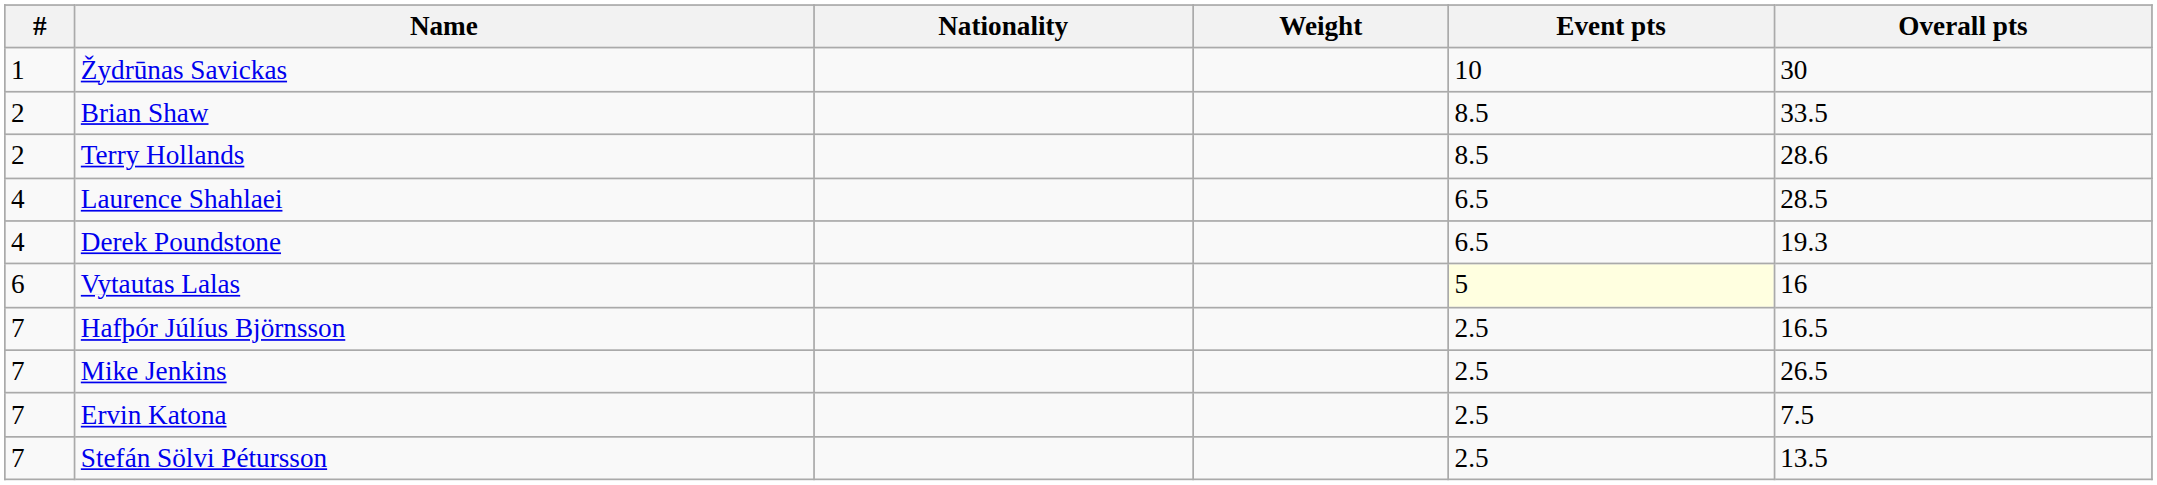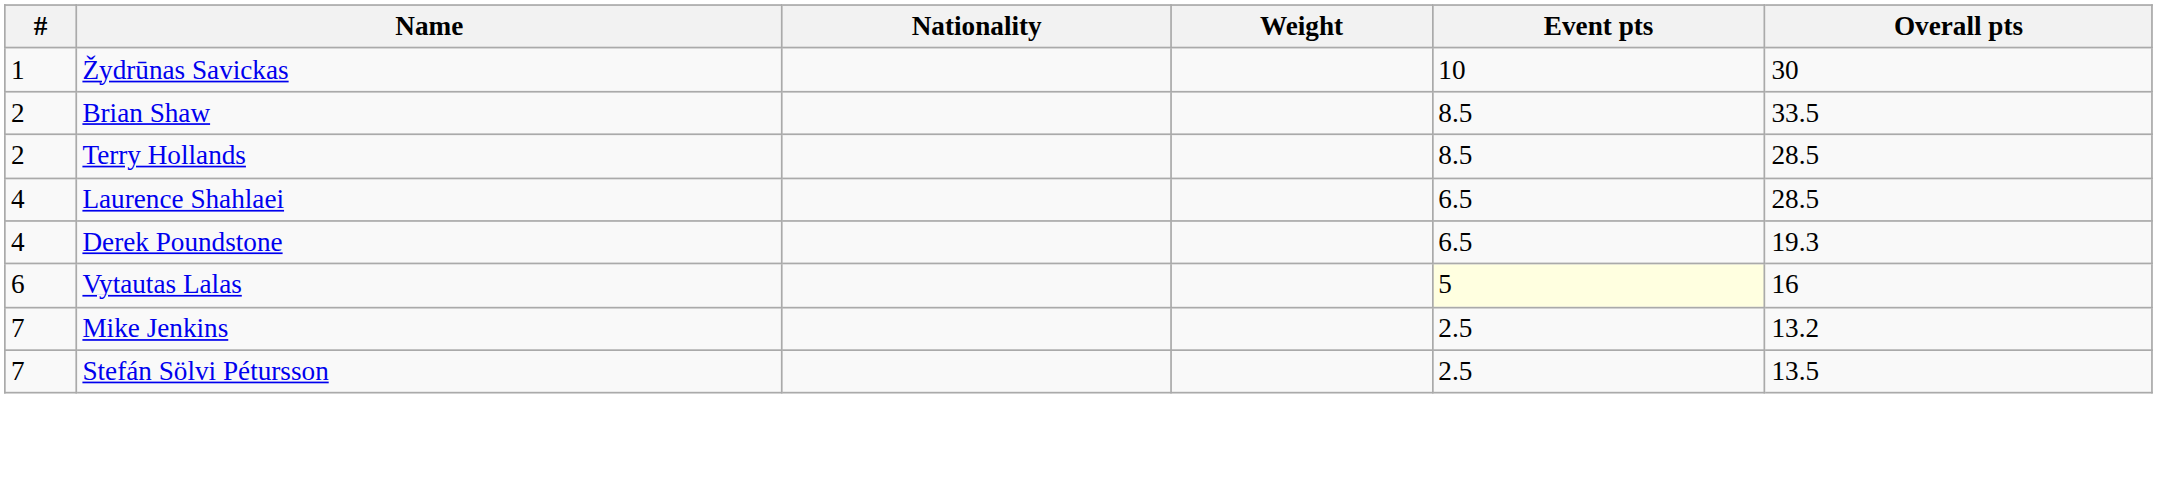(1804, 155) 28.6 -> (1795, 155) 28.5
- row: (213, 328)
(1804, 371) 26.5 -> (1795, 328) 13.2
- row: (154, 414)
